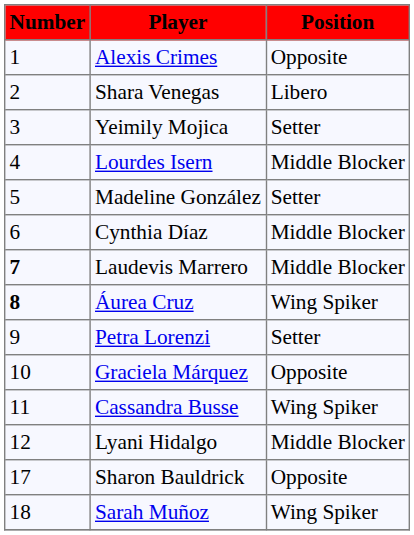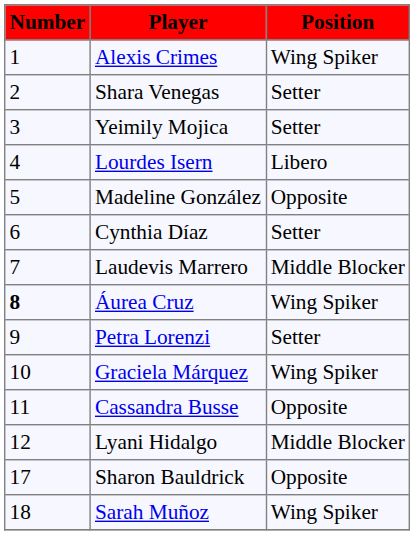(309, 56) Opposite -> (324, 56) Wing Spiker
(299, 92) Libero -> (296, 92) Setter
(338, 161) Middle Blocker -> (299, 161) Libero
(296, 196) Setter -> (309, 196) Opposite
(338, 231) Middle Blocker -> (296, 231) Setter
(15, 266) bold -> (15, 266) normal
(309, 372) Opposite -> (324, 372) Wing Spiker
(324, 406) Wing Spiker -> (309, 406) Opposite
